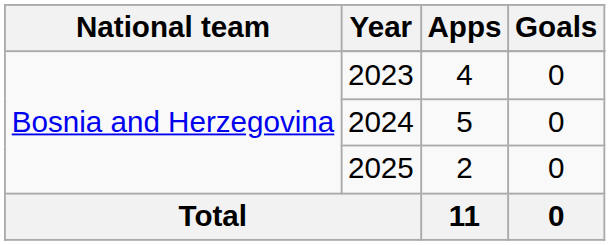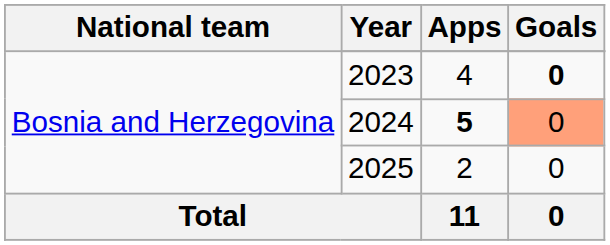(556, 74) normal -> (556, 74) bold
(464, 121) normal -> (464, 121) bold
(556, 121) no background -> (556, 121) lightsalmon background
